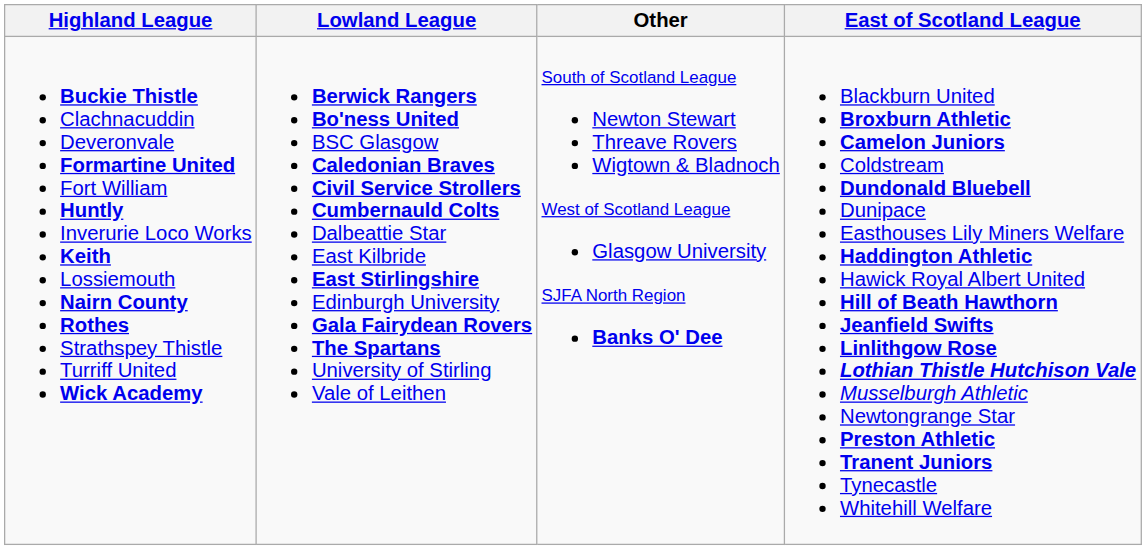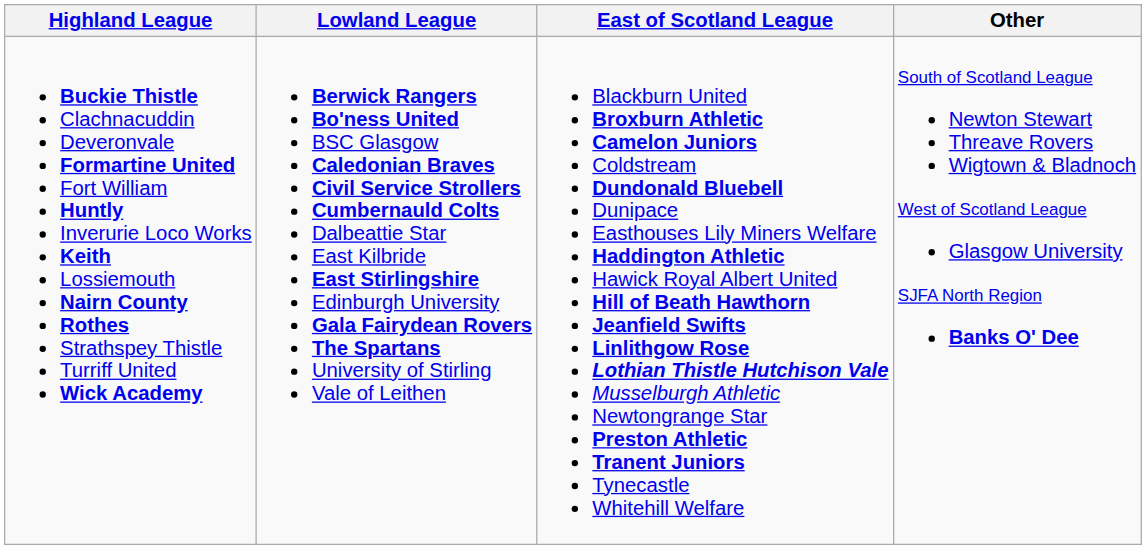columns swapped: (963, 20) <-> (661, 20)
